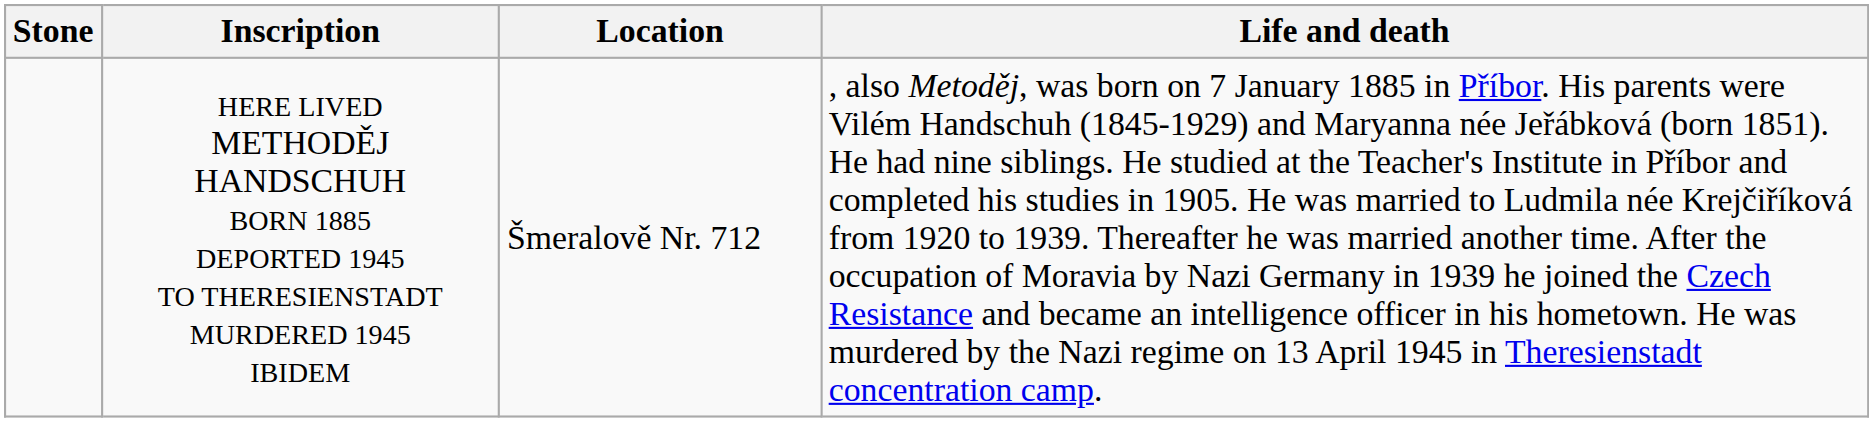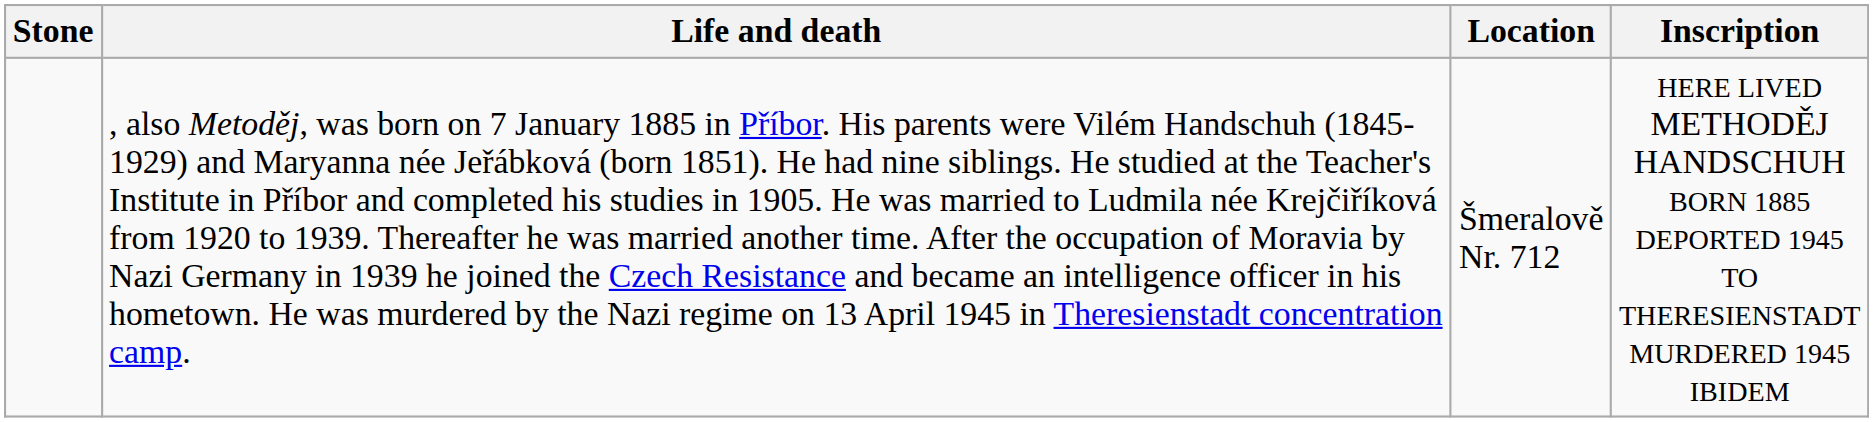columns swapped: (300, 31) <-> (1345, 31)
